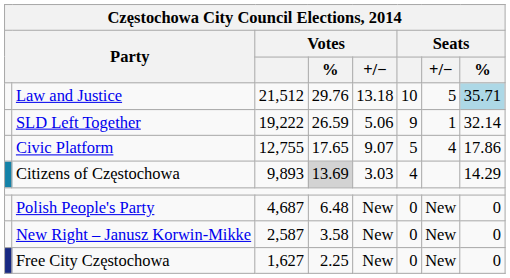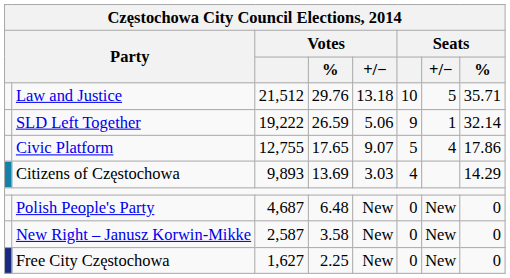(482, 95) lightblue background -> (482, 95) no background
(330, 174) lightgrey background -> (330, 174) no background
